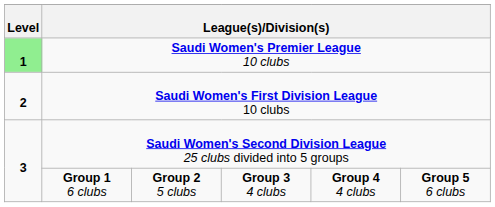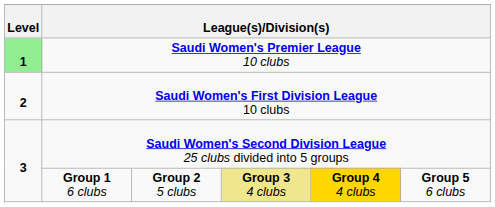(266, 184) no background -> (266, 184) khaki background
(356, 184) no background -> (356, 184) gold background
